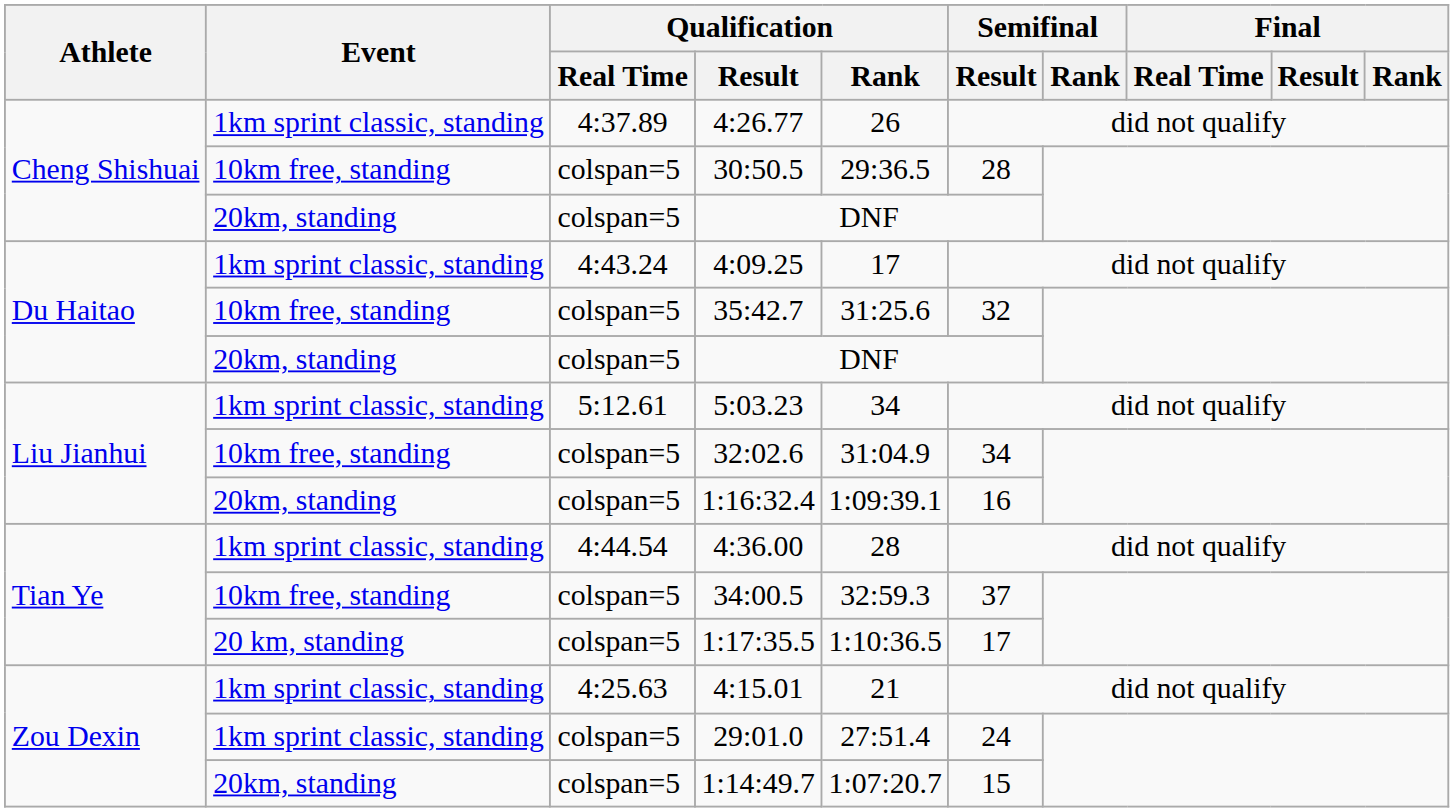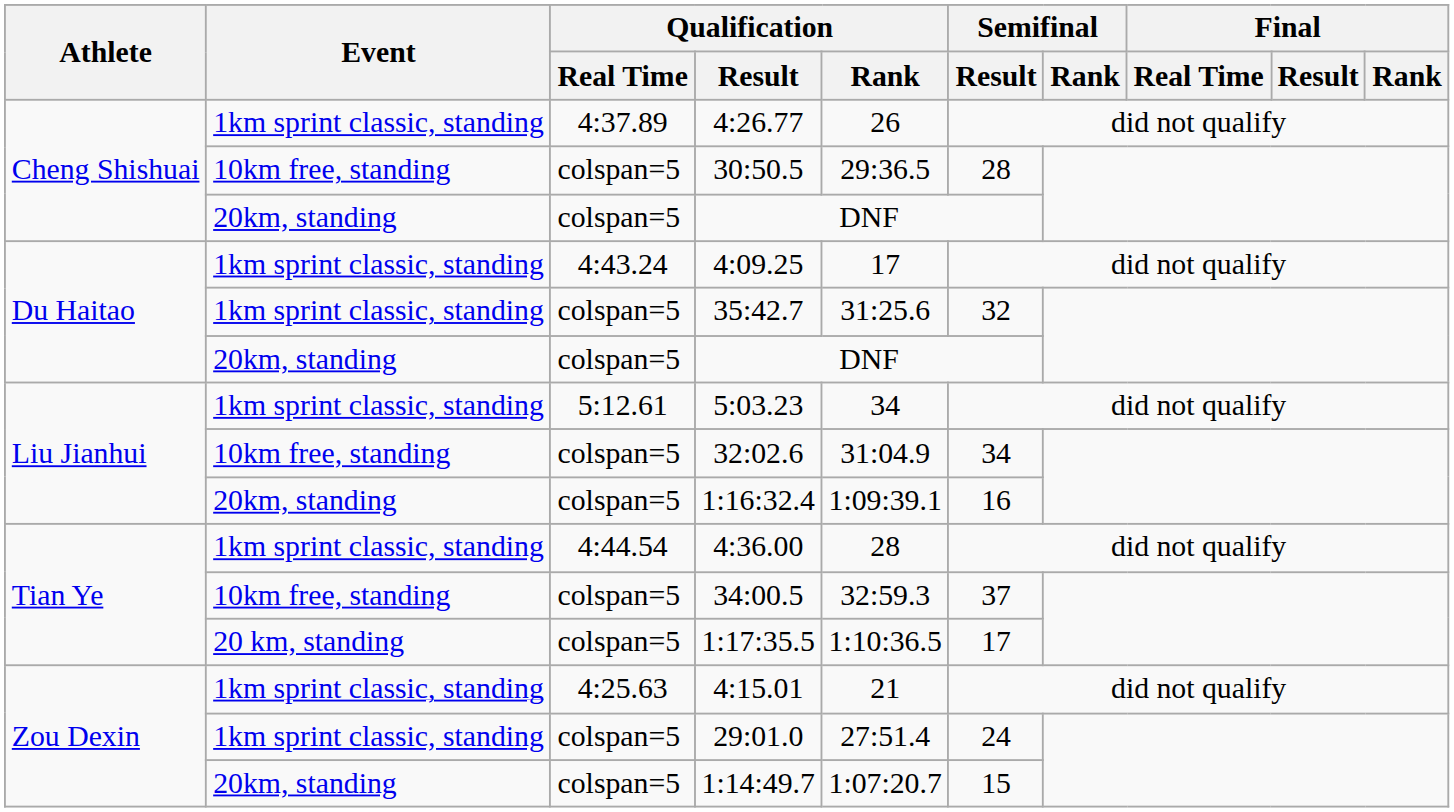(332, 311) 10km free, standing -> (378, 311) 1km sprint classic, standing
